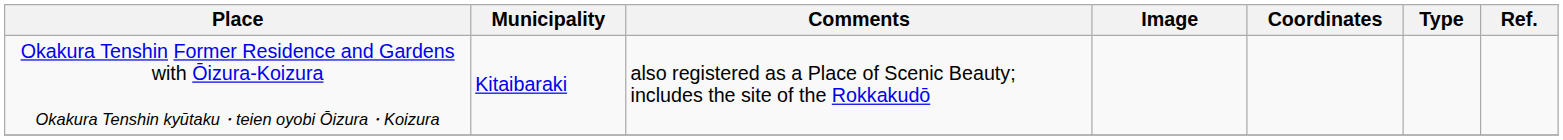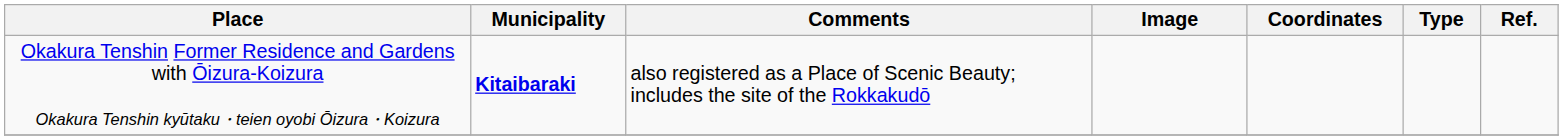(521, 85) normal -> (526, 85) bold
